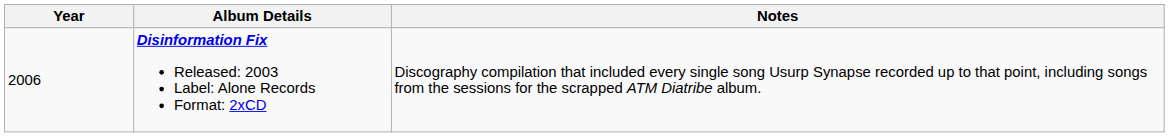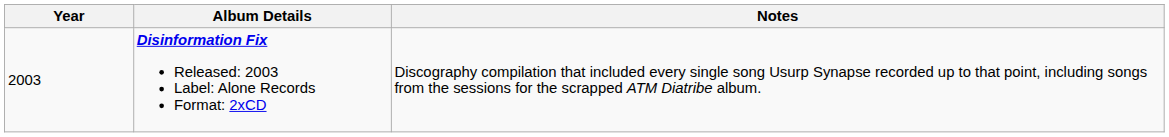(24, 79) 2006 -> (24, 79) 2003
